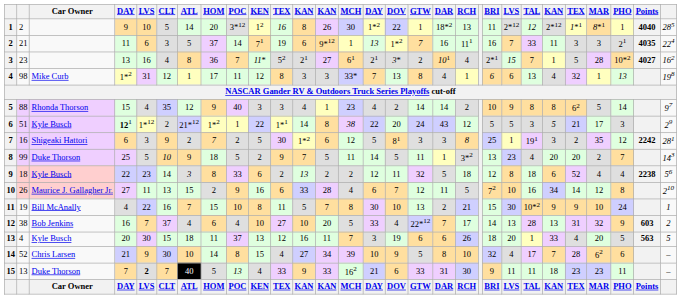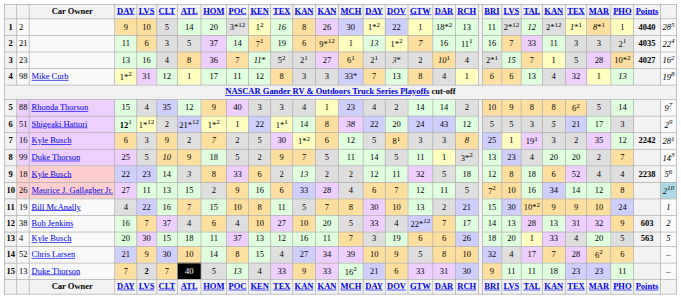(51, 124) Kyle Busch -> (59, 124) Shigeaki Hattori
(59, 141) Shigeaki Hattori -> (51, 141) Kyle Busch
(668, 190) no background -> (668, 190) lightblue background
